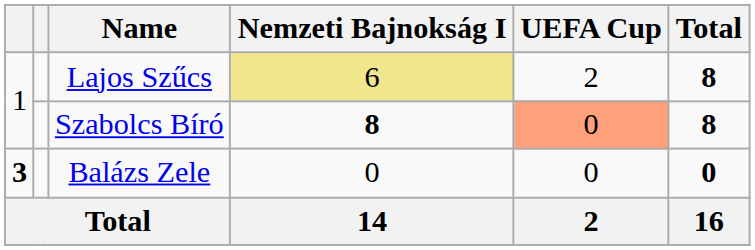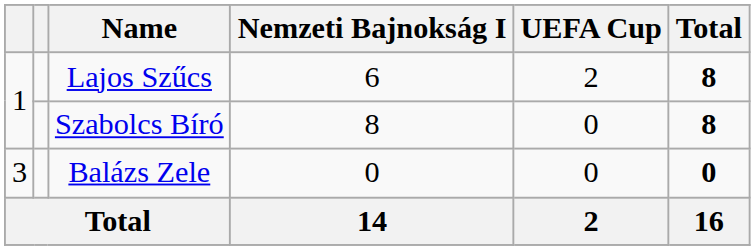(372, 76) khaki background -> (372, 76) no background
(372, 124) bold -> (372, 124) normal
(591, 124) lightsalmon background -> (591, 124) no background
(19, 172) bold -> (19, 172) normal
